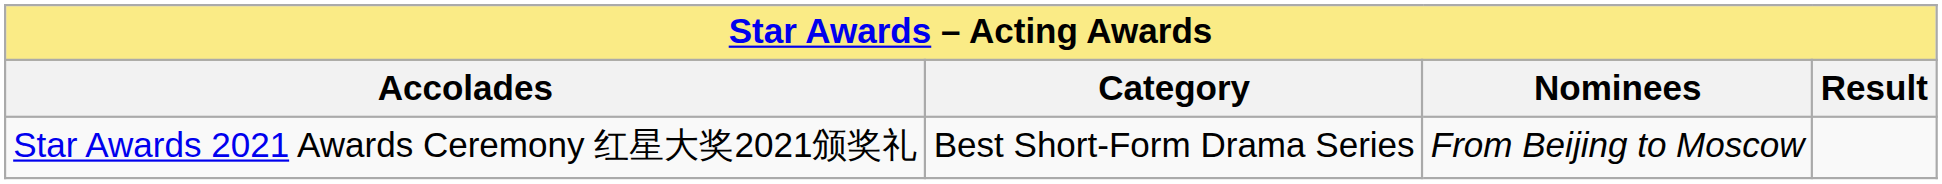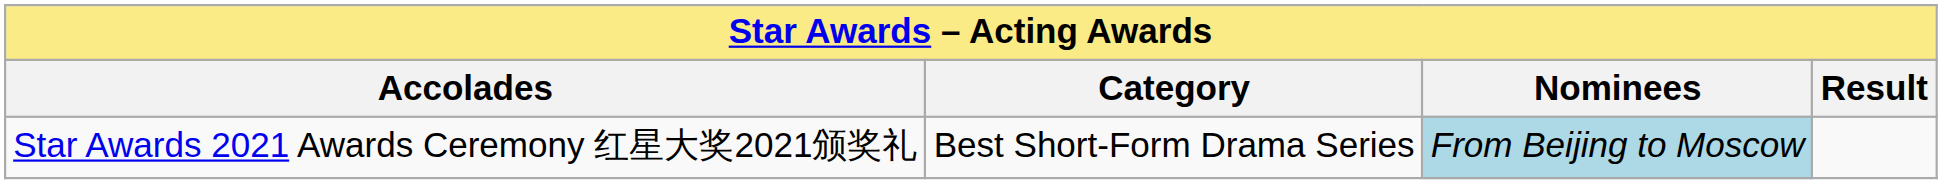(1618, 146) no background -> (1618, 146) lightblue background
